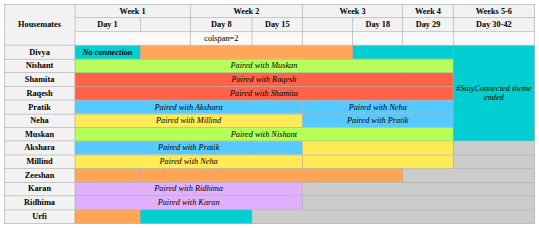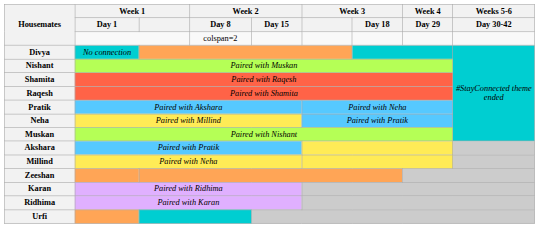(107, 51) bold -> (107, 51) normal
